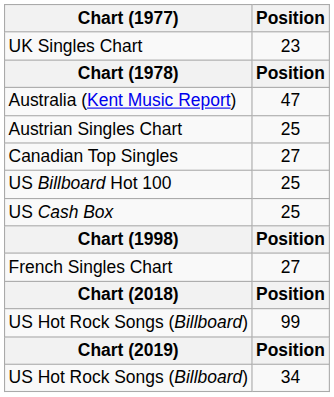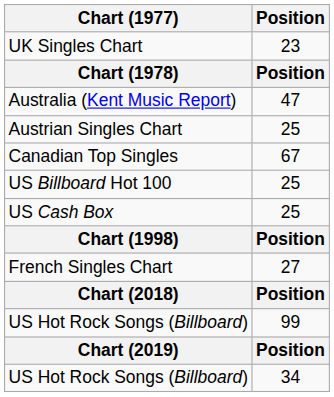(290, 156) 27 -> (290, 156) 67
